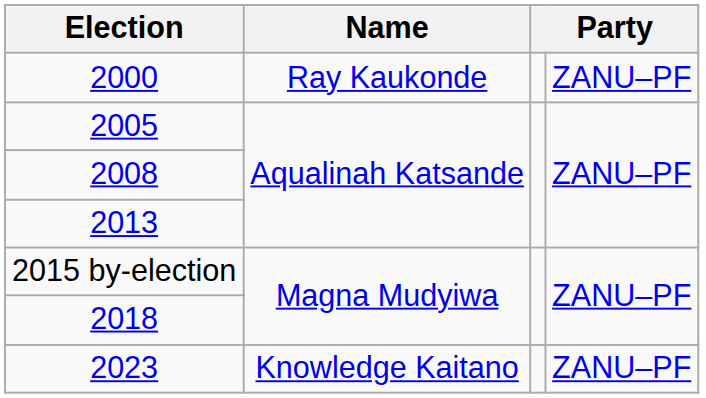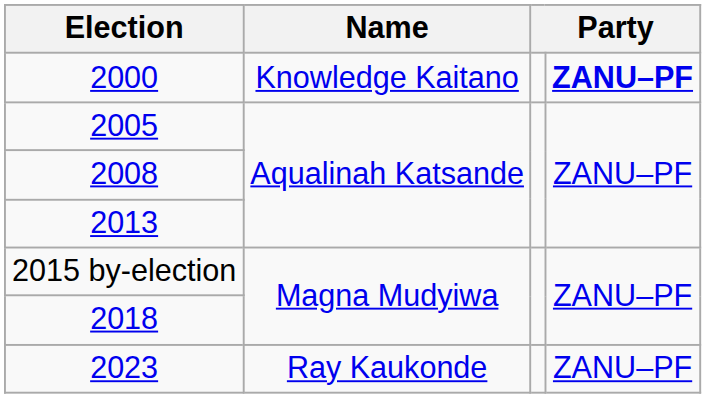(387, 77) Ray Kaukonde -> (387, 77) Knowledge Kaitano
(622, 77) normal -> (623, 77) bold
(387, 367) Knowledge Kaitano -> (387, 367) Ray Kaukonde
